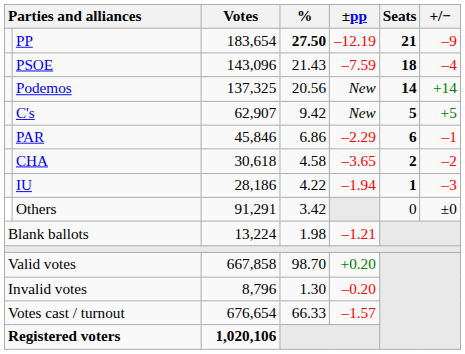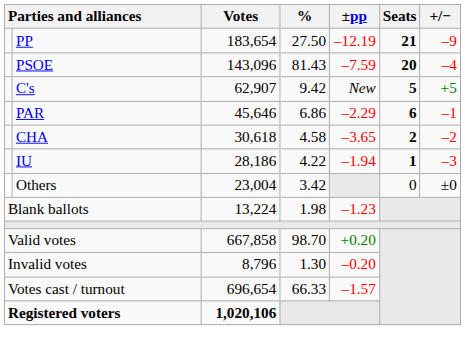(309, 40) bold -> (309, 40) normal
(309, 64) 21.43 -> (309, 64) 81.43
(409, 64) 18 -> (409, 64) 20
- row: (44, 88)
(255, 137) 45,846 -> (255, 112) 45,646
(255, 209) 91,291 -> (255, 185) 23,004
(359, 233) –1.21 -> (359, 209) –1.23
(252, 312) 676,654 -> (252, 288) 696,654
